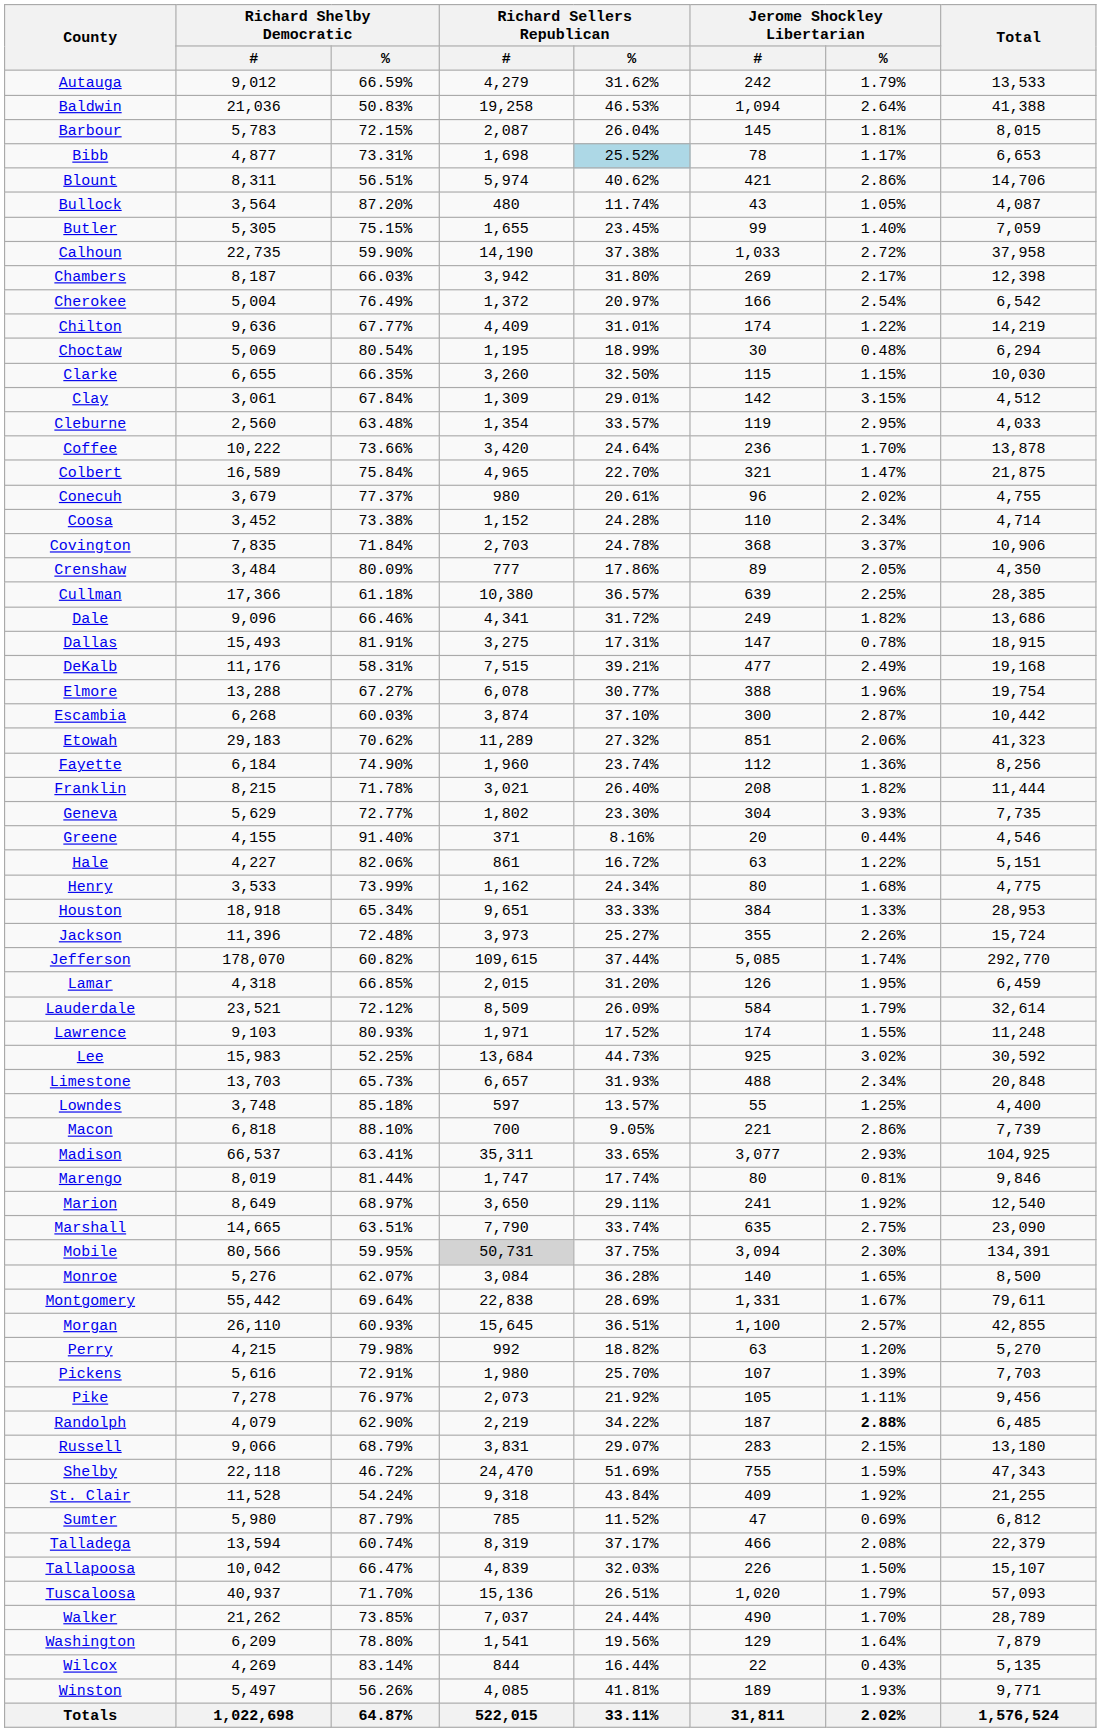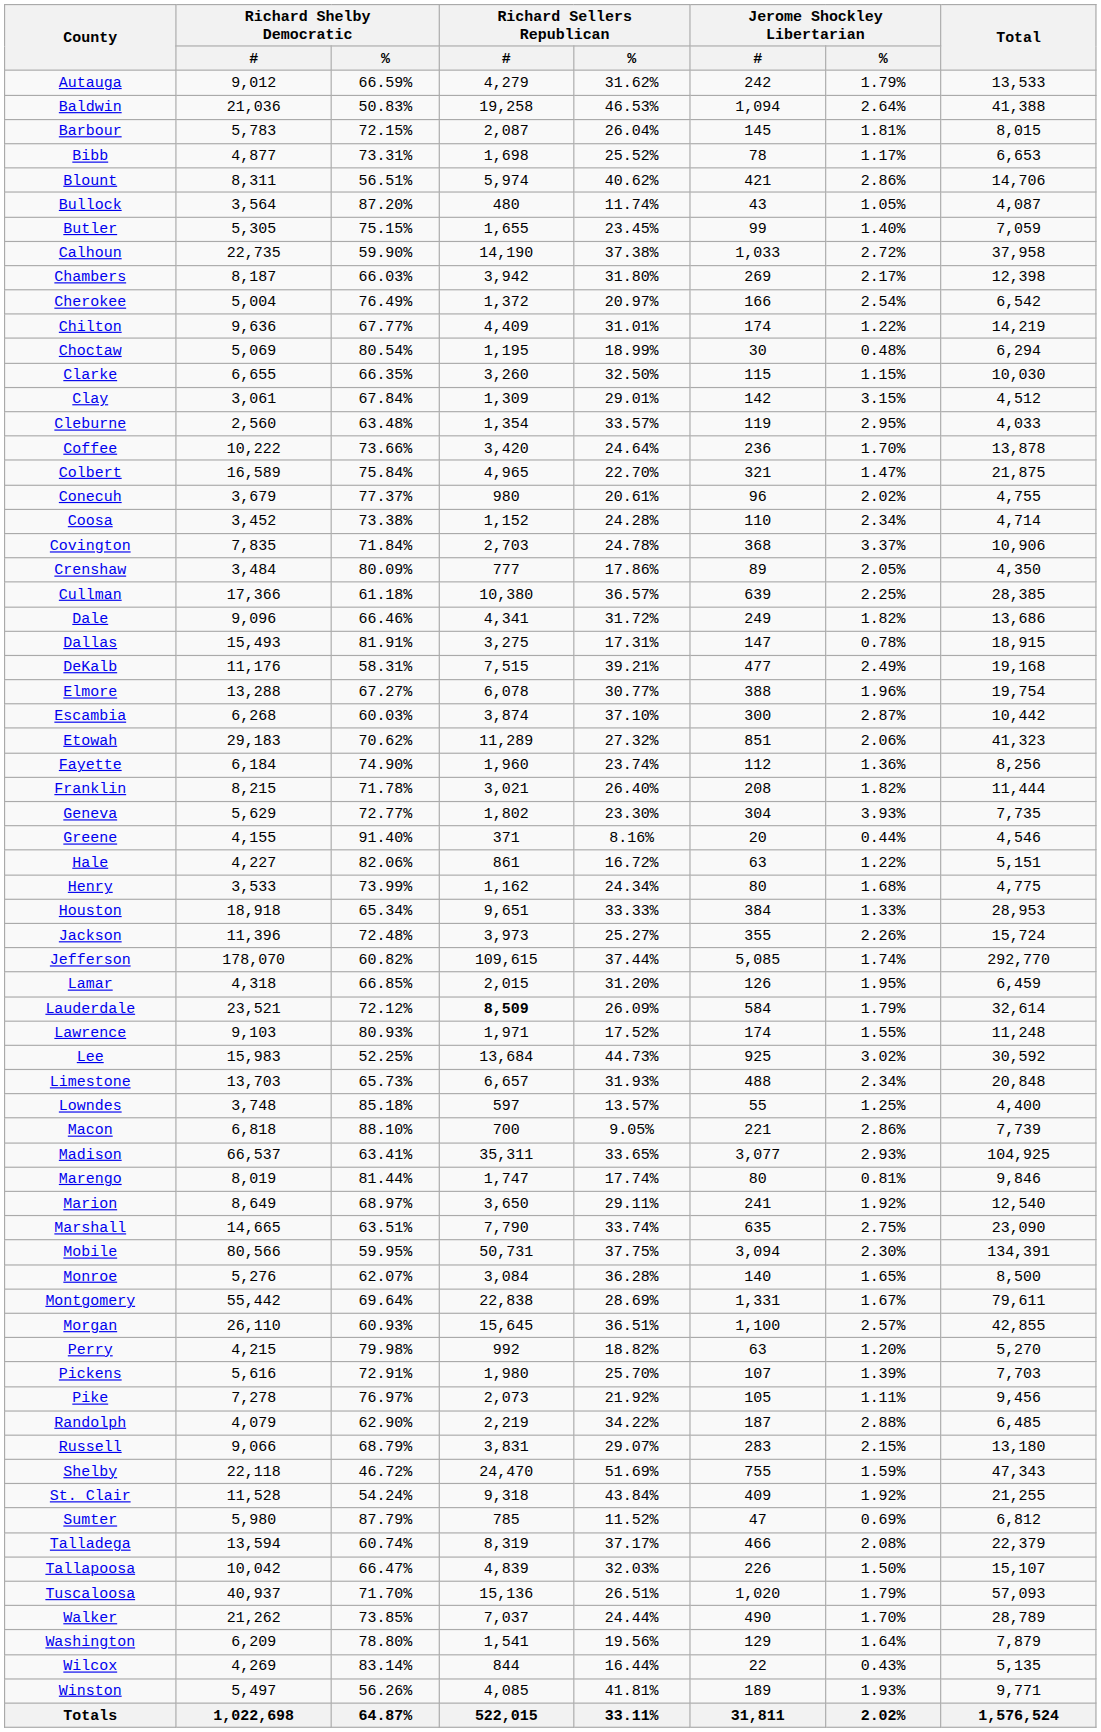(632, 156) lightblue background -> (632, 156) no background
(506, 1009) normal -> (506, 1009) bold
(506, 1252) lightgrey background -> (506, 1252) no background
(883, 1423) bold -> (883, 1423) normal
